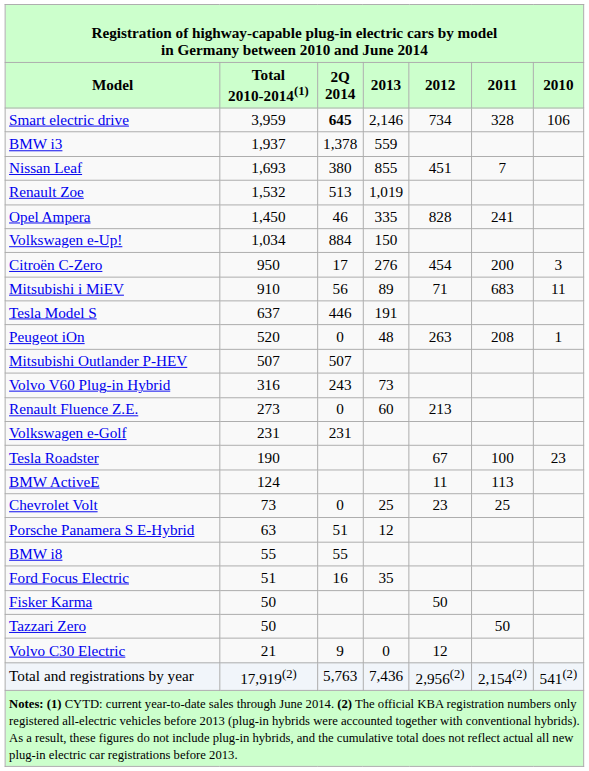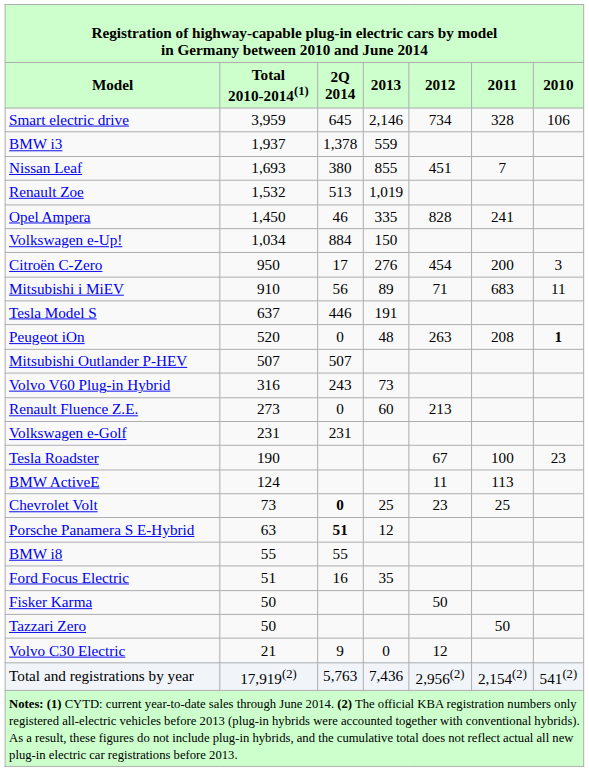(340, 120) bold -> (340, 120) normal
(558, 337) normal -> (558, 337) bold
(340, 505) normal -> (340, 505) bold
(340, 529) normal -> (340, 529) bold
